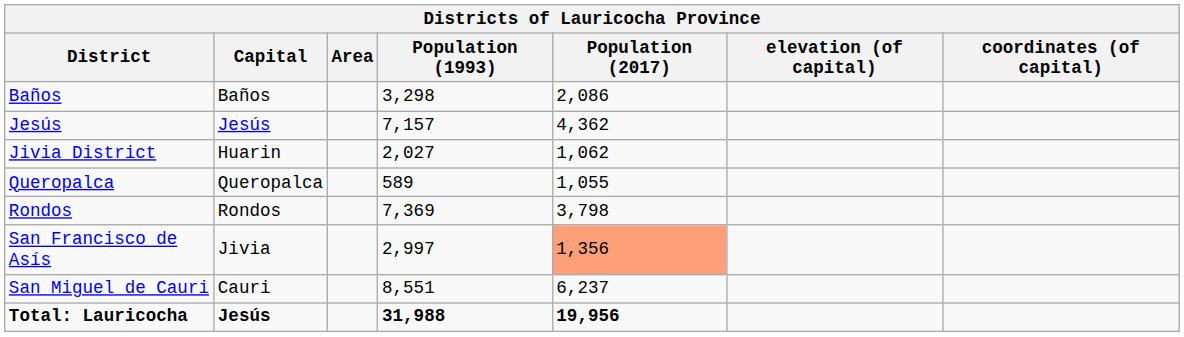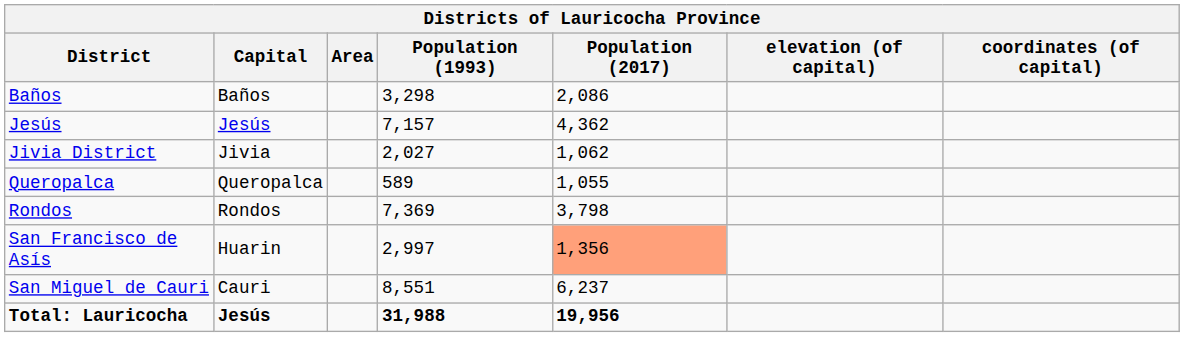(249, 154) Huarin -> (244, 154) Jivia
(244, 250) Jivia -> (249, 250) Huarin
